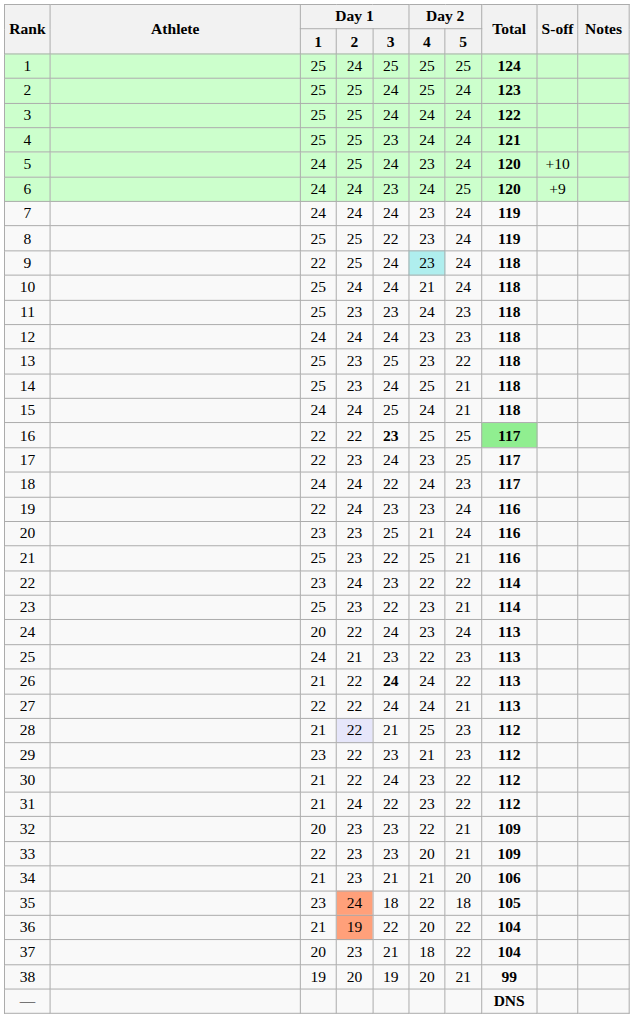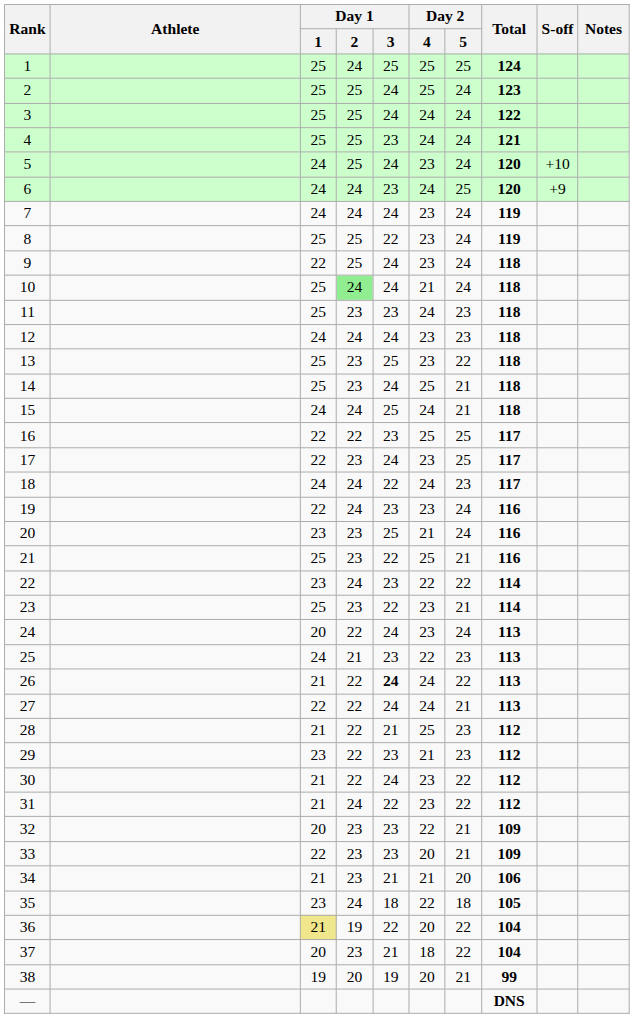(427, 262) paleturquoise background -> (427, 262) no background
(354, 287) no background -> (354, 287) lightgreen background
(391, 435) bold -> (391, 435) normal
(509, 435) lightgreen background -> (509, 435) no background
(354, 730) lavender background -> (354, 730) no background
(354, 902) lightsalmon background -> (354, 902) no background
(318, 927) no background -> (318, 927) khaki background
(354, 927) lightsalmon background -> (354, 927) no background
